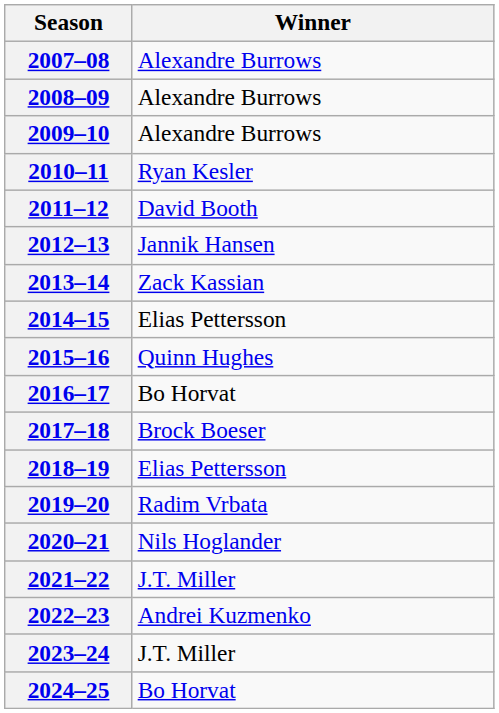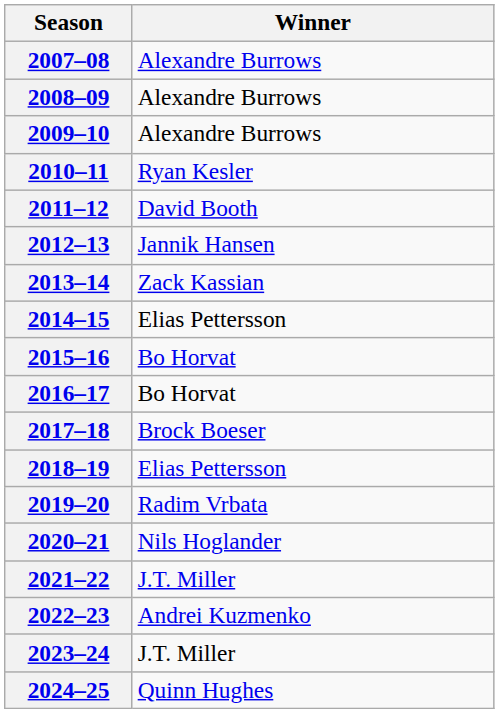(205, 356) Quinn Hughes -> (187, 356) Bo Horvat
(187, 689) Bo Horvat -> (205, 689) Quinn Hughes
